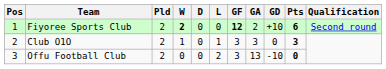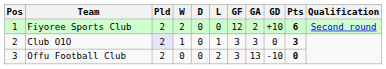(182, 27) bold -> (182, 27) normal
(237, 27) bold -> (237, 27) normal
(162, 41) no background -> (162, 41) lavender background
